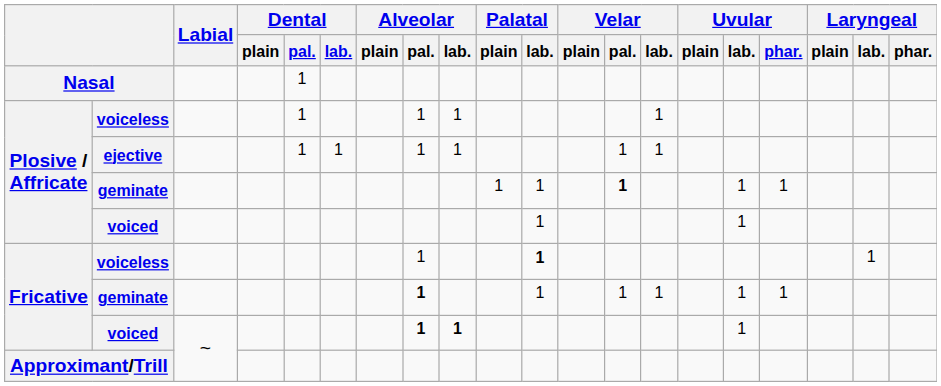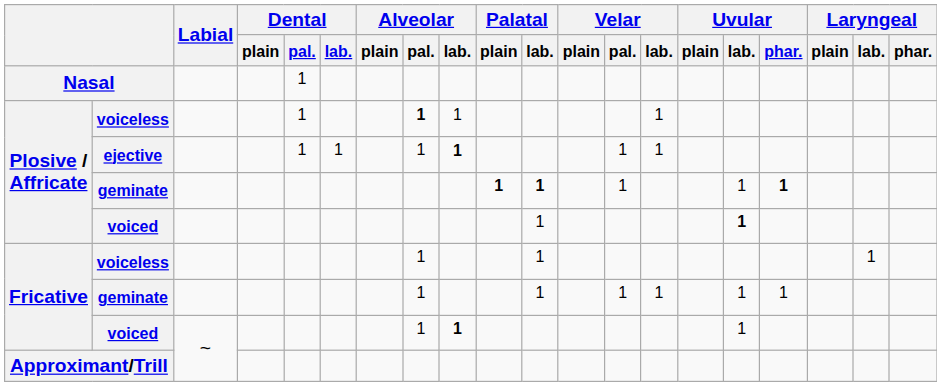(421, 115) normal -> (421, 118) bold
(457, 150) normal -> (457, 154) bold
(499, 186) normal -> (499, 190) bold
(540, 186) normal -> (540, 190) bold
(623, 190) bold -> (623, 186) normal
(783, 186) normal -> (783, 190) bold
(742, 222) normal -> (742, 225) bold
(540, 261) bold -> (540, 257) normal
(421, 297) bold -> (421, 293) normal
(421, 332) bold -> (421, 328) normal
